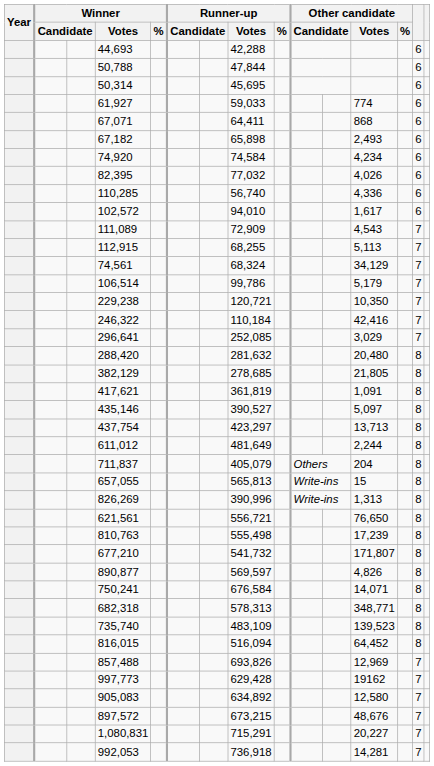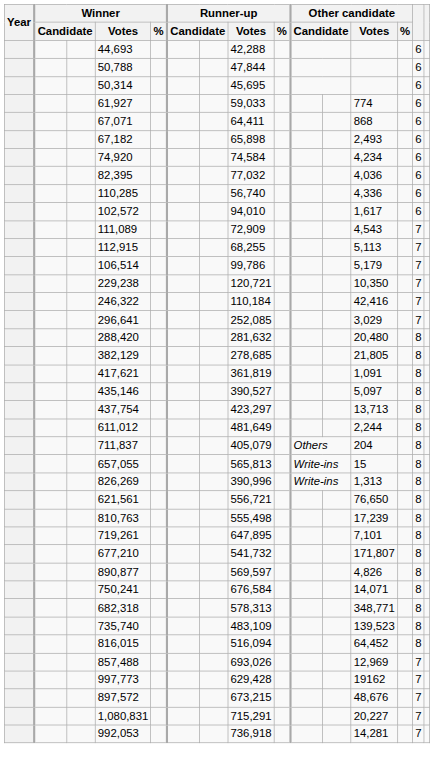(368, 175) 4,026 -> (368, 175) 4,036
- row: (115, 265)
+ row: (118, 535)
(251, 662) 693,826 -> (251, 662) 693,026
- row: (118, 698)
